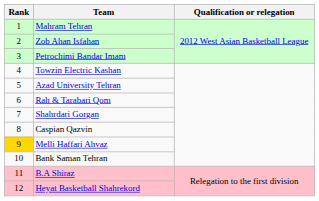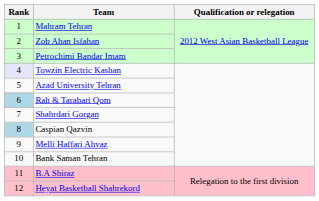(19, 71) no background -> (19, 71) lavender background
(19, 100) no background -> (19, 100) lightblue background
(19, 130) no background -> (19, 130) lightblue background
(19, 144) gold background -> (19, 144) no background
